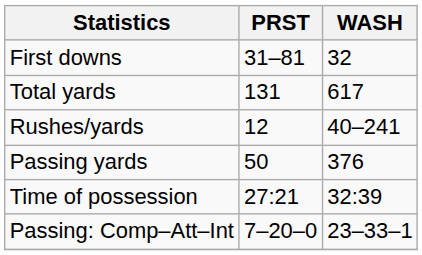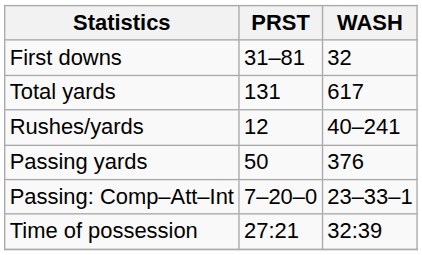rows swapped: (122, 231) <-> (104, 196)
